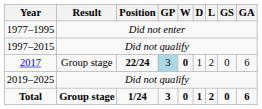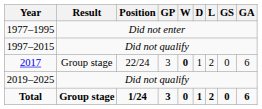(137, 63) bold -> (137, 63) normal
(168, 63) lightblue background -> (168, 63) no background
